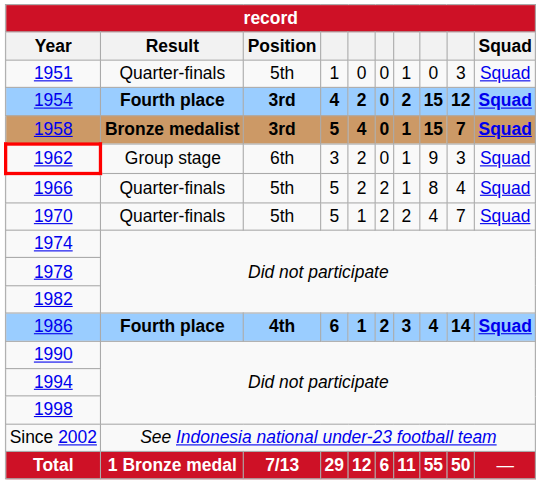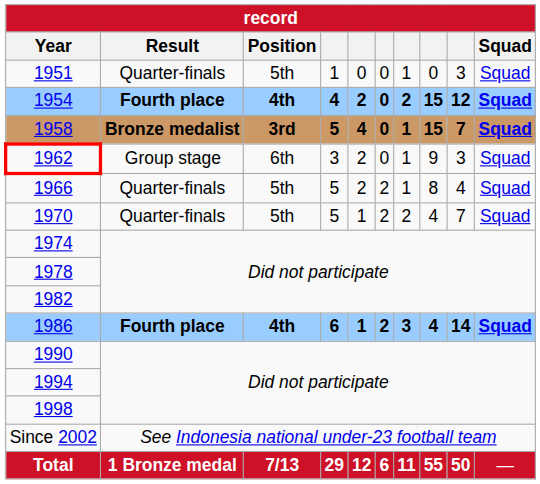(282, 101) 3rd -> (282, 101) 4th
